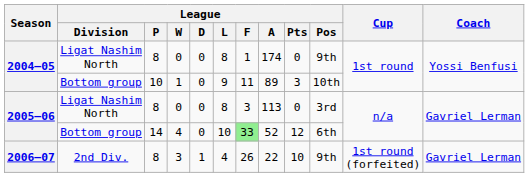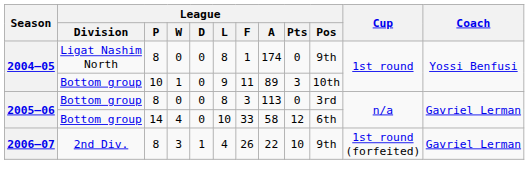(101, 107) Ligat Nashim North -> (101, 100) Bottom group
(247, 132) lightgreen background -> (247, 119) no background
(271, 132) 52 -> (271, 119) 58
